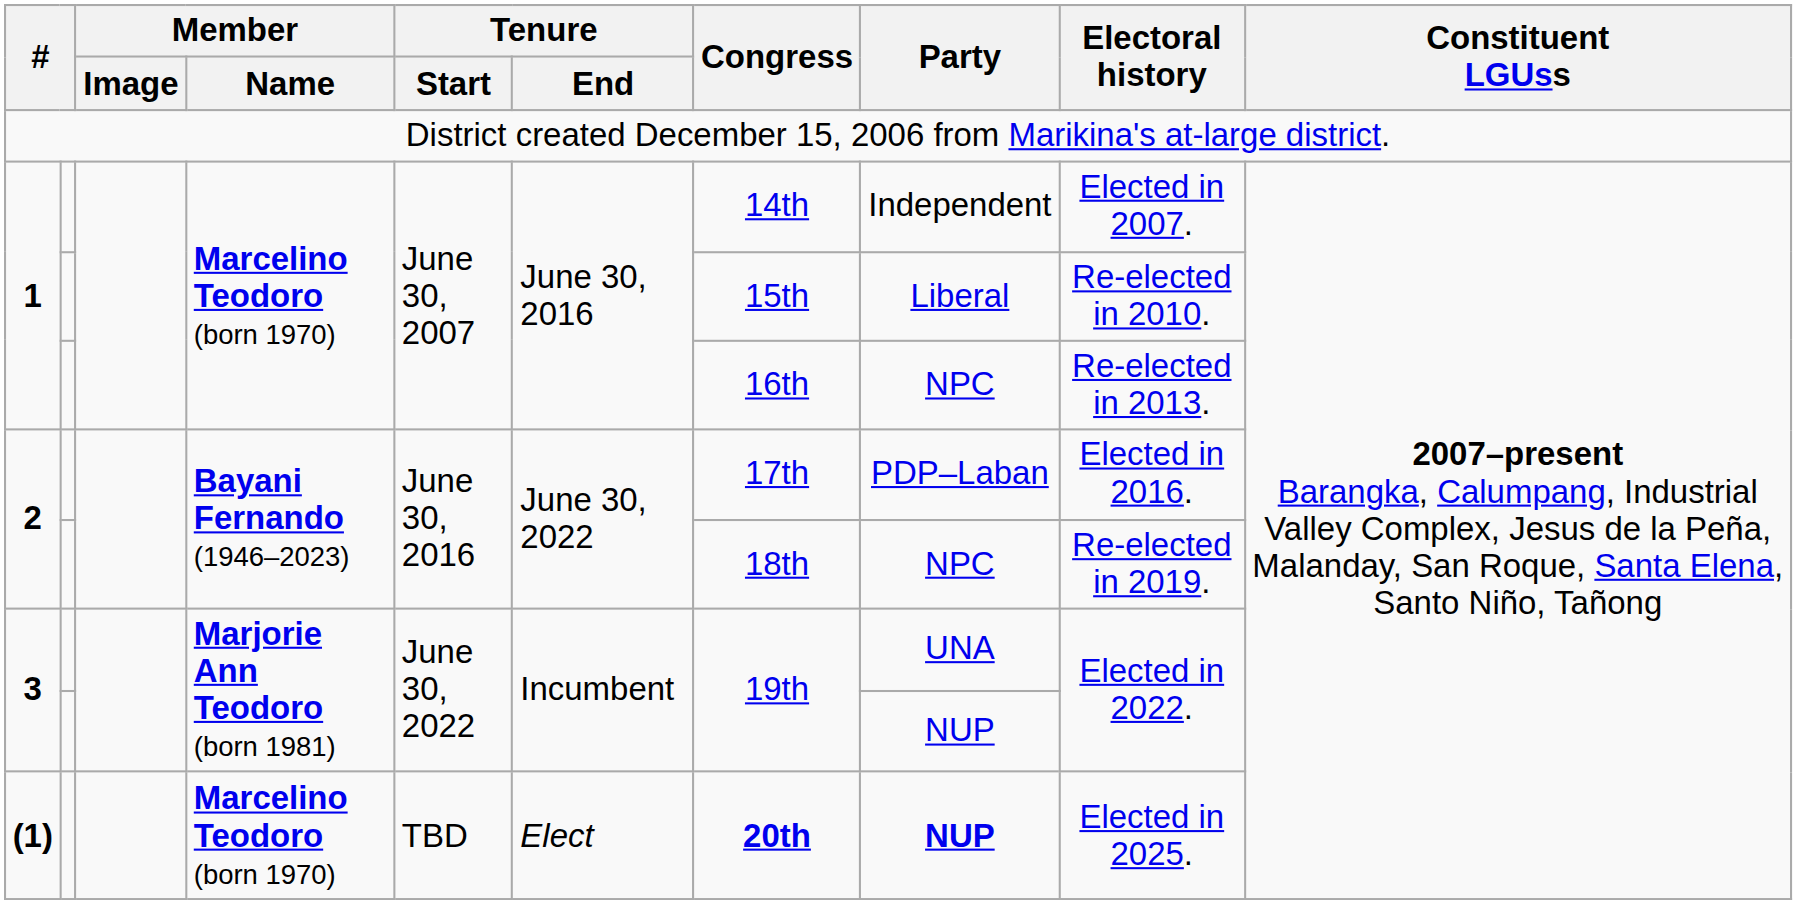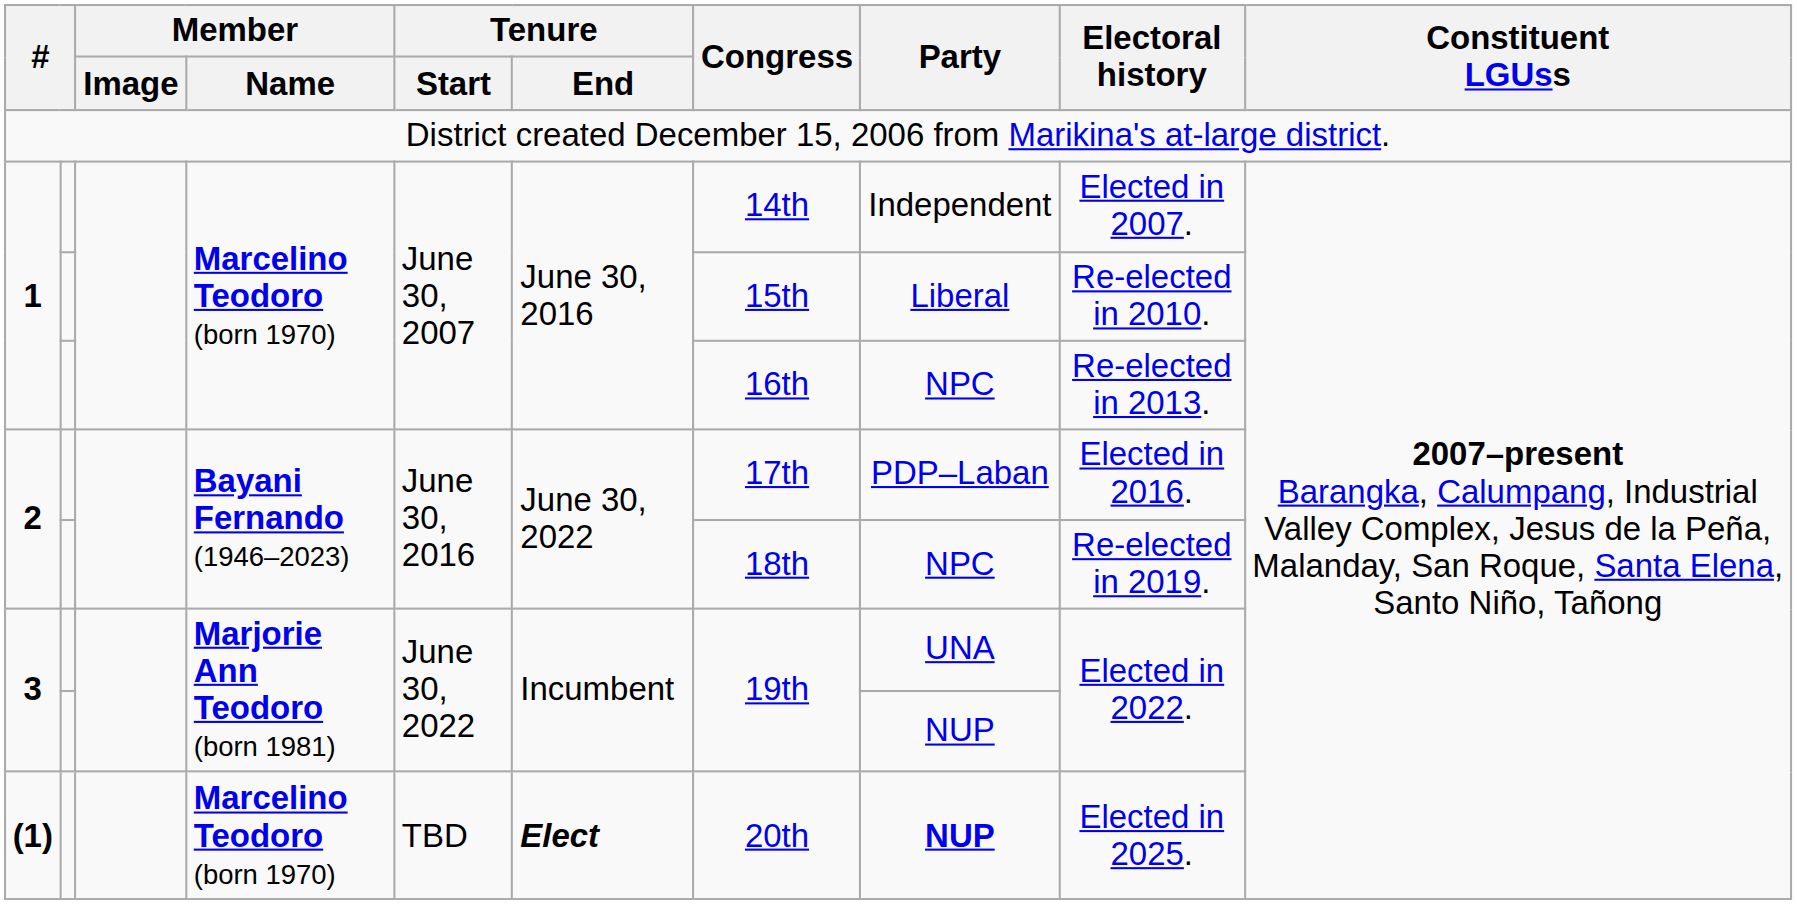(557, 834) normal -> (560, 834) bold
(777, 834) bold -> (777, 834) normal
